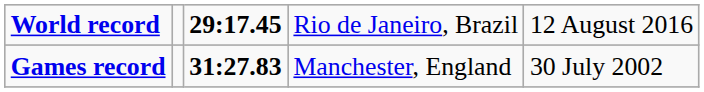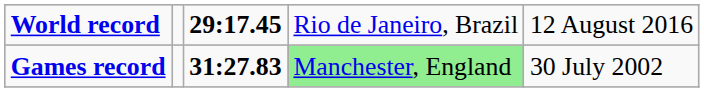(402, 65) no background -> (402, 65) lightgreen background
